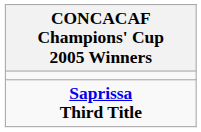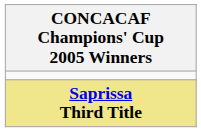(101, 103) no background -> (101, 103) khaki background
